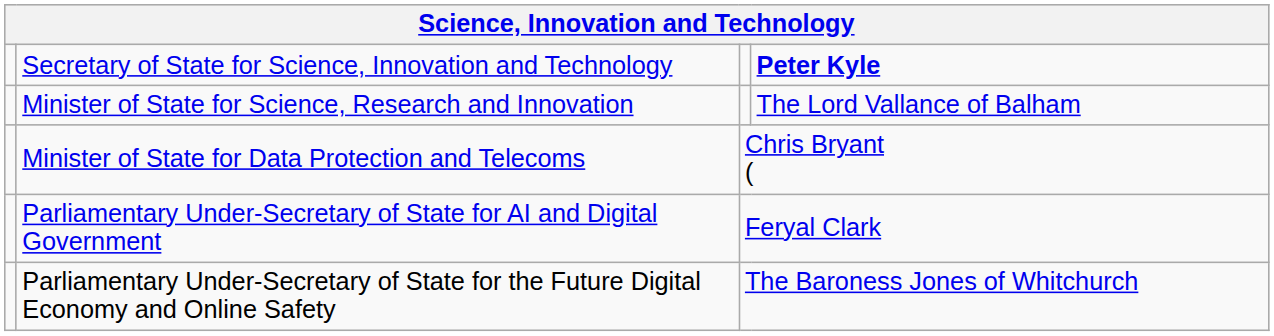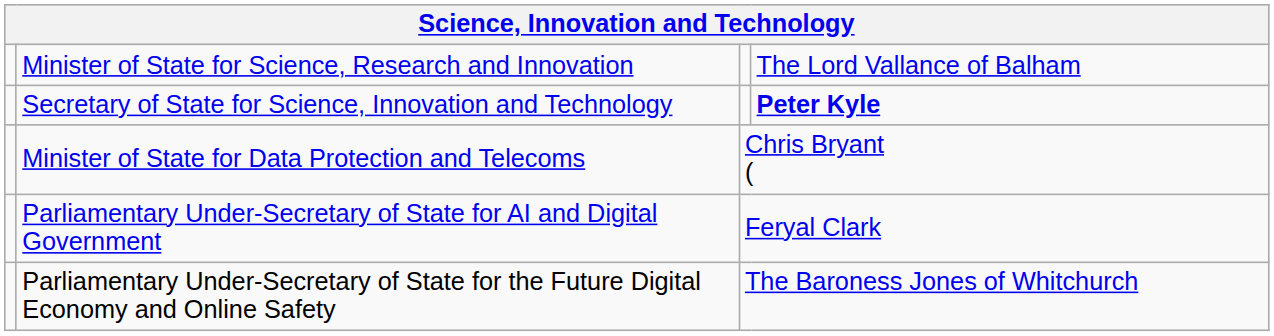rows swapped: (347, 64) <-> (328, 104)
